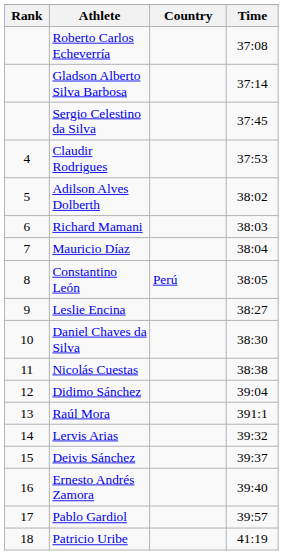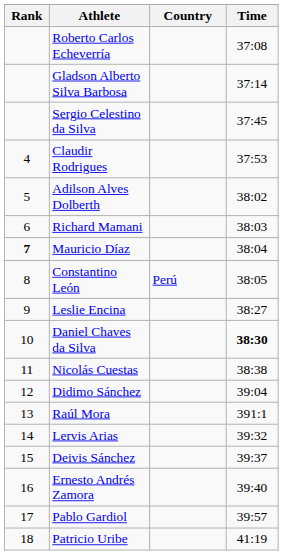(27, 249) normal -> (27, 249) bold
(252, 339) normal -> (252, 339) bold
